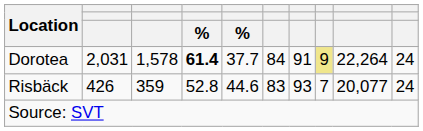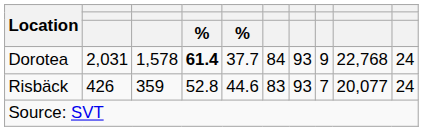(302, 59) 91 -> (302, 59) 93
(324, 59) khaki background -> (324, 59) no background
(362, 59) 22,264 -> (362, 59) 22,768
